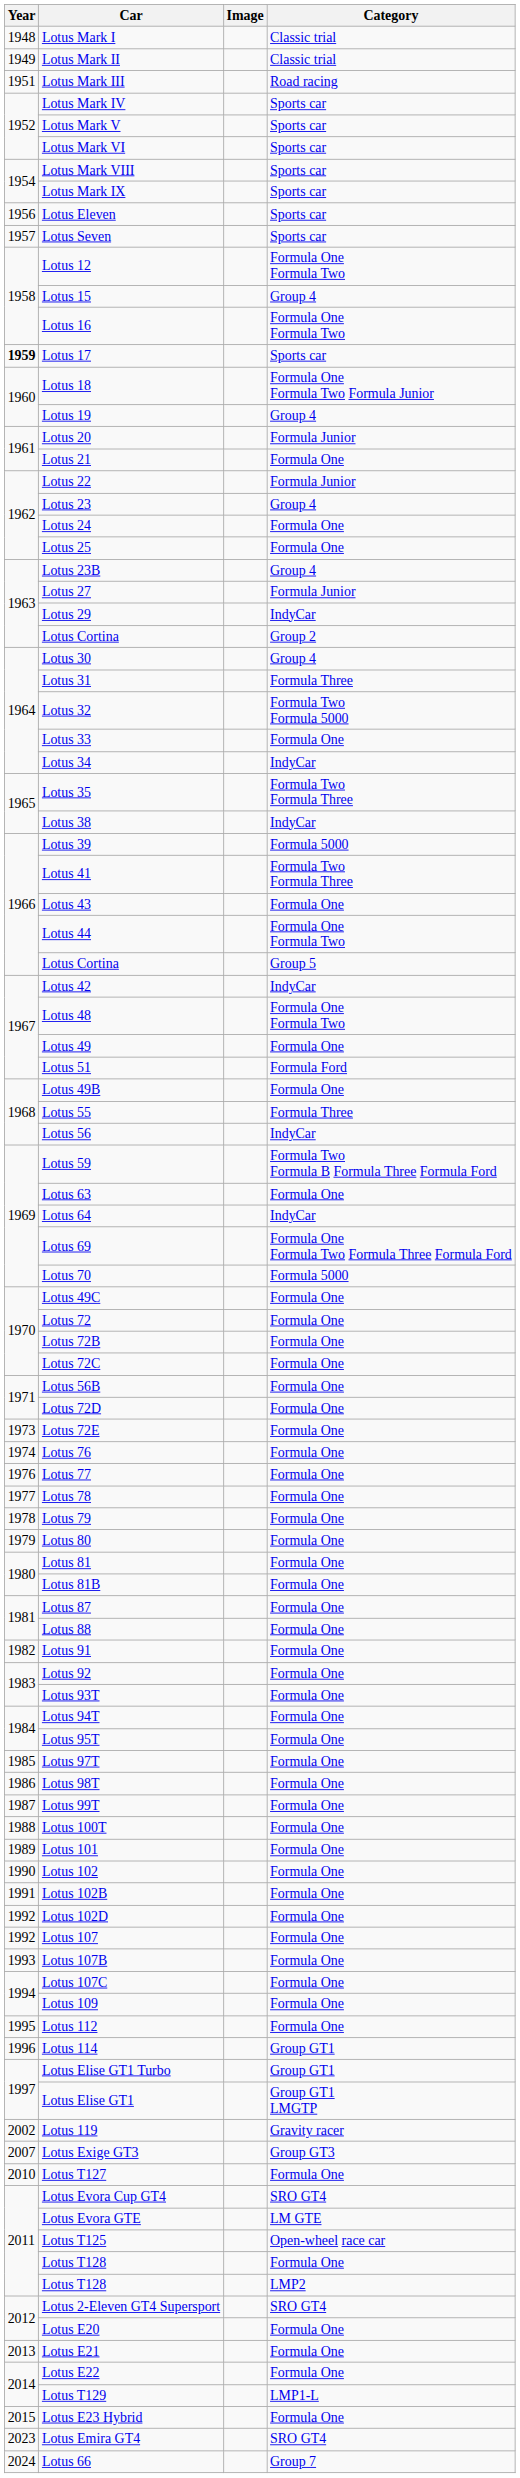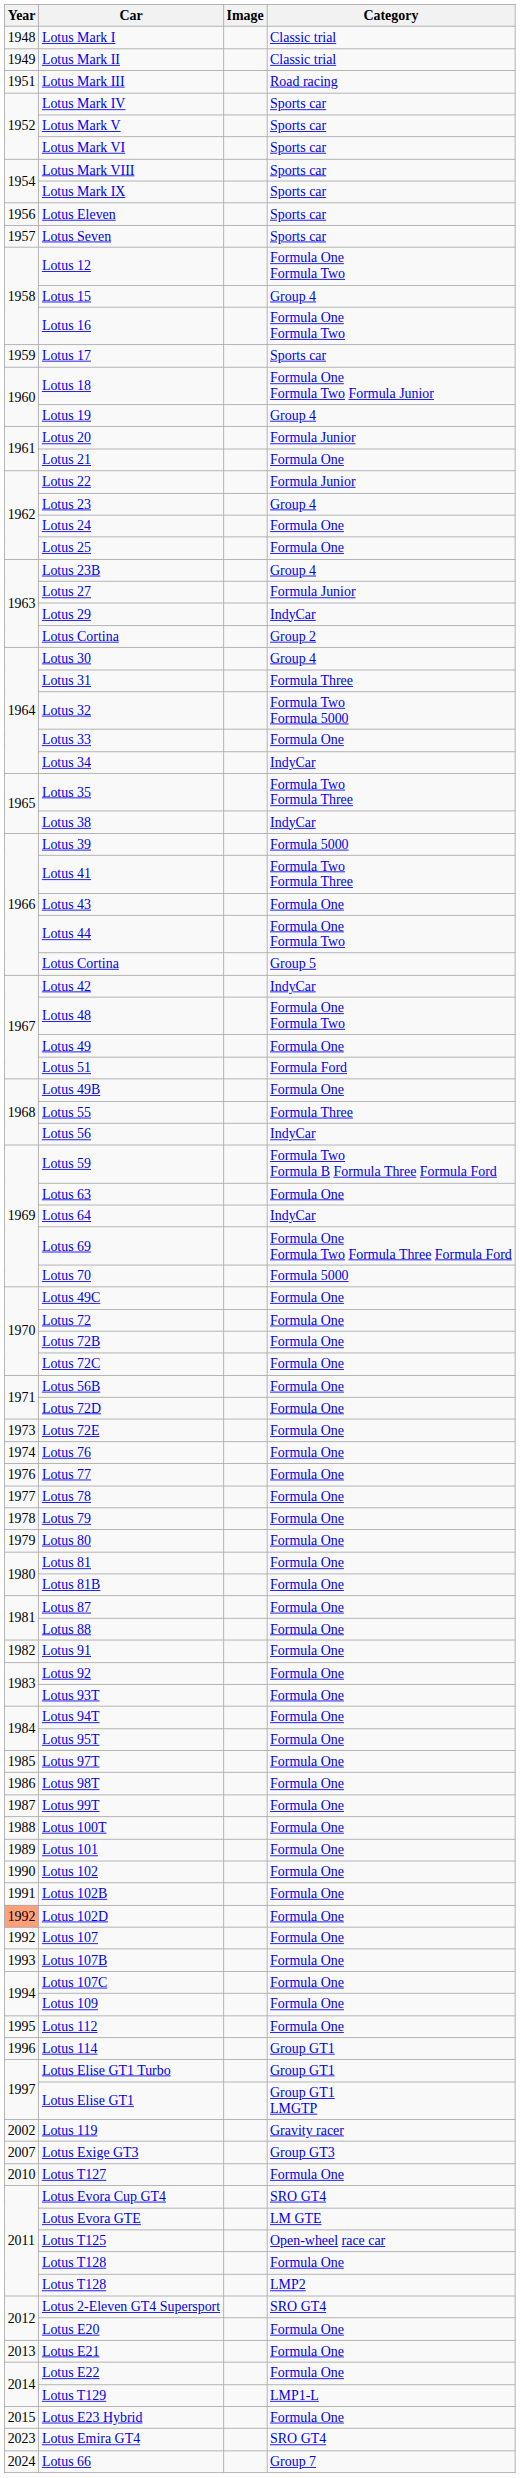(22, 355) bold -> (22, 355) normal
(22, 1916) no background -> (22, 1916) lightsalmon background
